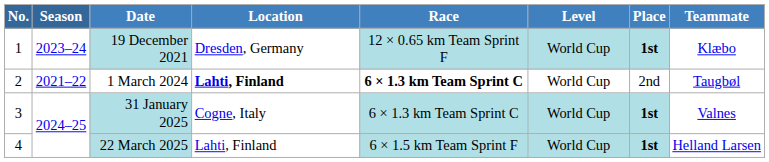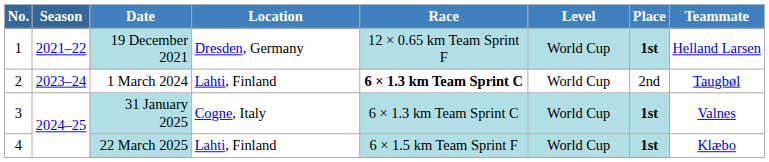(61, 48) 2023–24 -> (61, 48) 2021–22
(717, 48) Klæbo -> (717, 48) Helland Larsen
(61, 81) 2021–22 -> (61, 81) 2023–24
(239, 81) bold -> (236, 81) normal
(717, 146) Helland Larsen -> (717, 146) Klæbo
